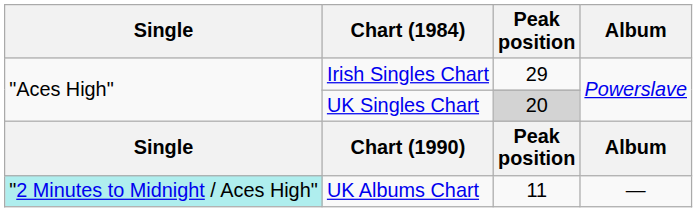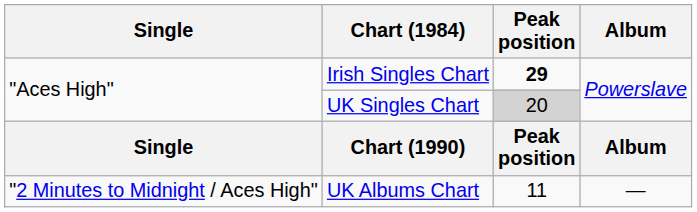(537, 74) normal -> (537, 74) bold
(163, 190) paleturquoise background -> (163, 190) no background
